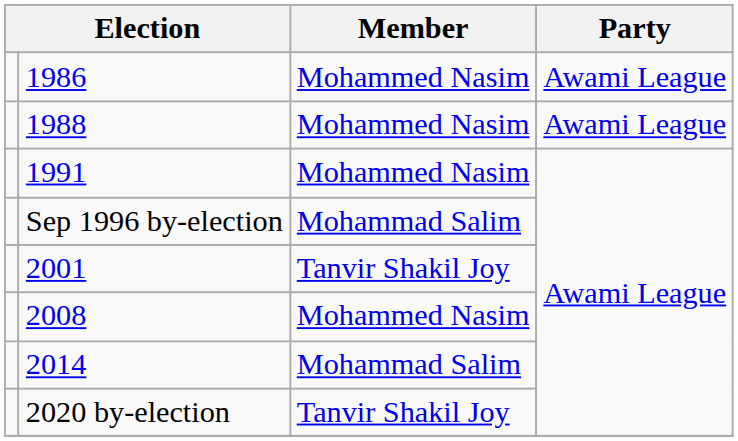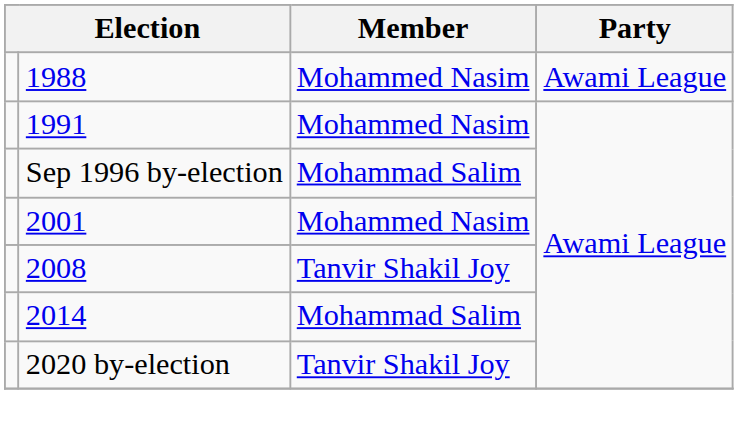- row: (56, 76)
(403, 268) Tanvir Shakil Joy -> (413, 220) Mohammed Nasim
(413, 316) Mohammed Nasim -> (403, 268) Tanvir Shakil Joy
